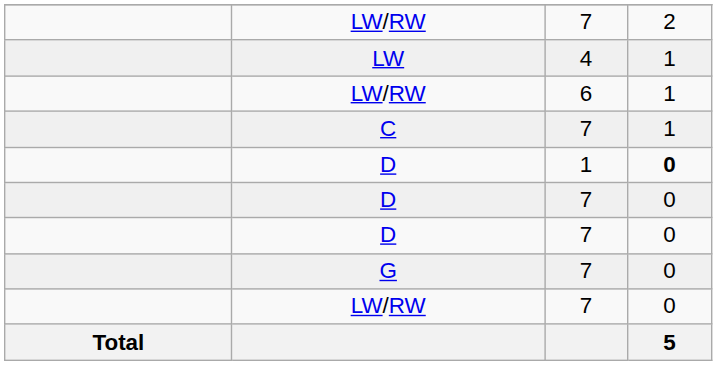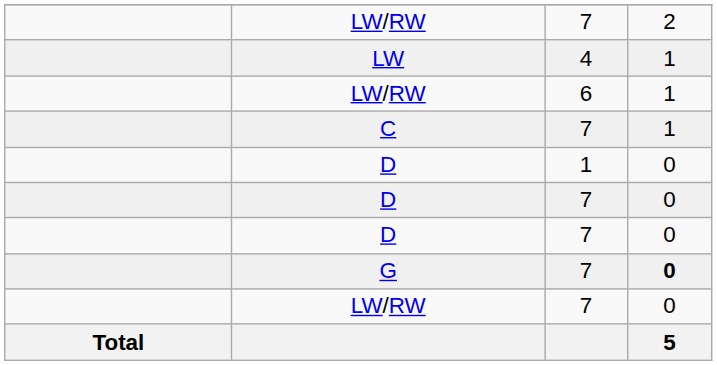(669, 164) bold -> (669, 164) normal
(669, 270) normal -> (669, 270) bold
